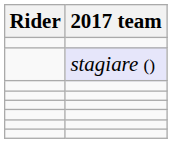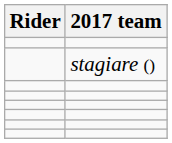(113, 64) lavender background -> (113, 64) no background
